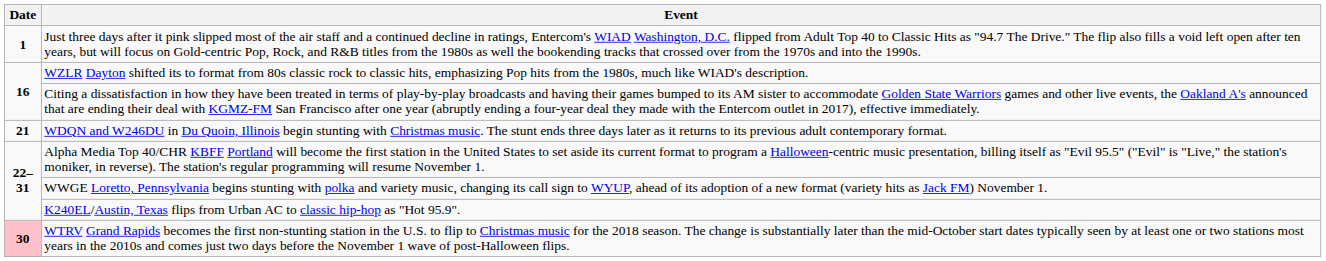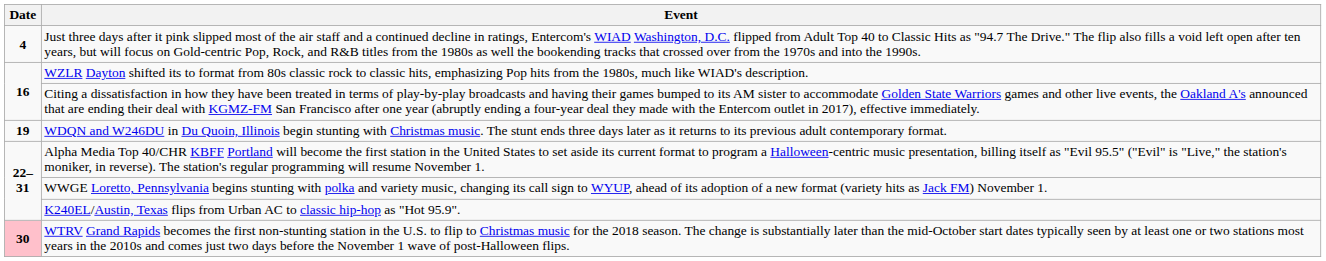(23, 44) 1 -> (23, 44) 4
(23, 130) 21 -> (23, 130) 19
